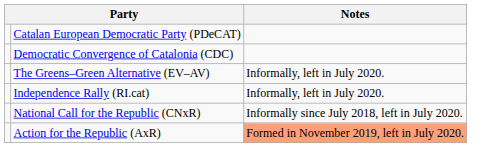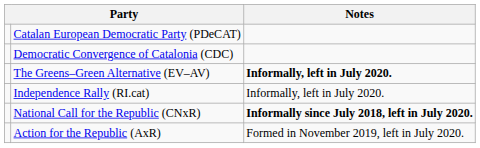(315, 73) normal -> (319, 73) bold
(355, 113) normal -> (360, 113) bold
(355, 133) lightsalmon background -> (355, 133) no background
